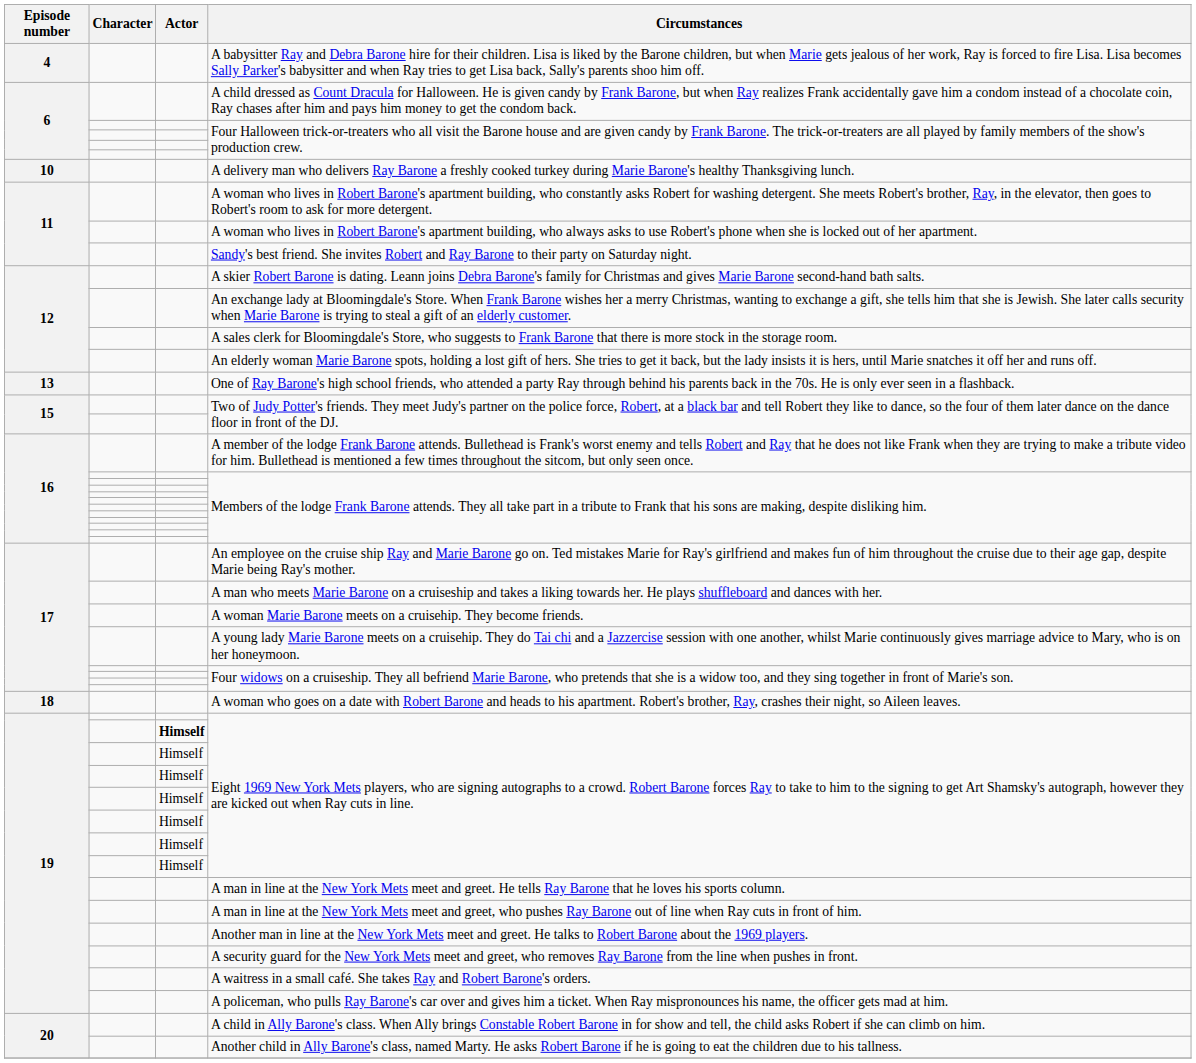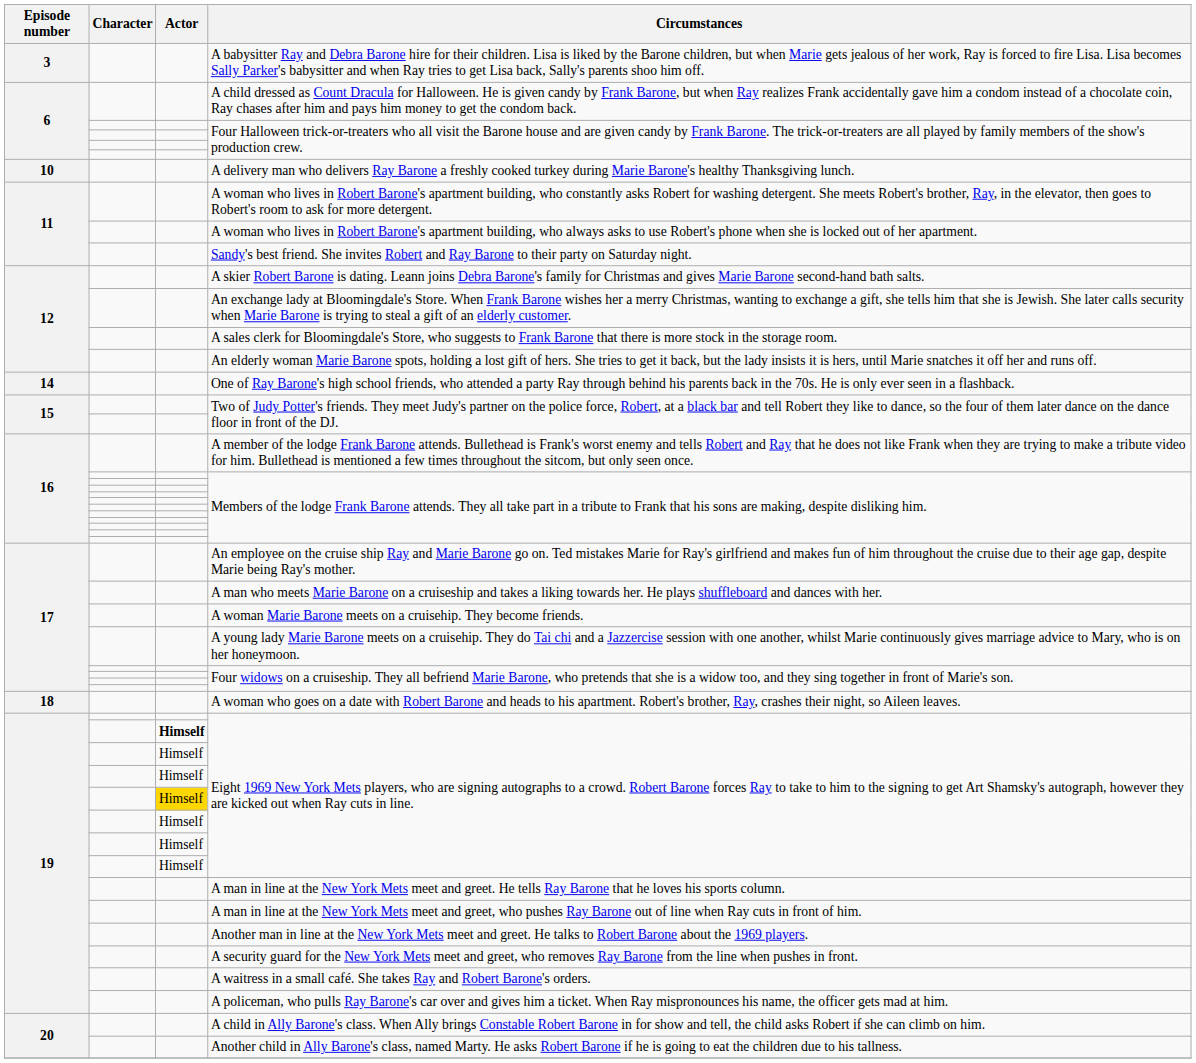(47, 62) 4 -> (47, 62) 3
(47, 383) 13 -> (47, 383) 14
(181, 799) no background -> (181, 799) gold background
